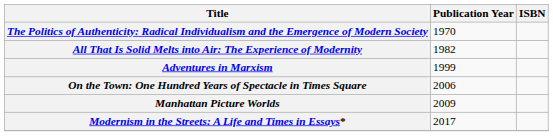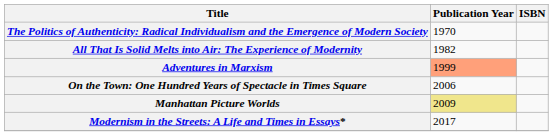(444, 67) no background -> (444, 67) lightsalmon background
(444, 103) no background -> (444, 103) khaki background
